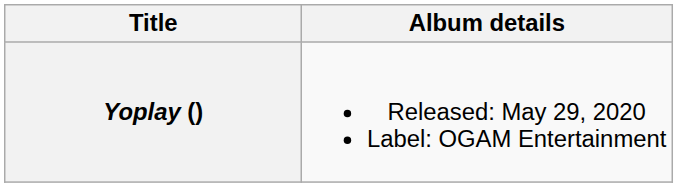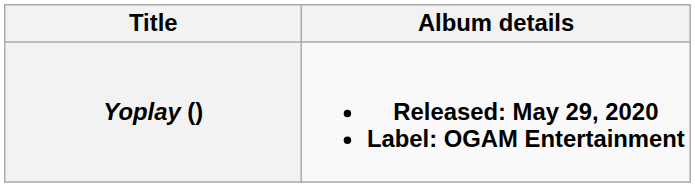(487, 126) normal -> (496, 126) bold
